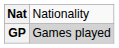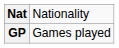(72, 33) lightgrey background -> (72, 33) no background
